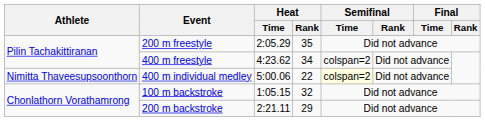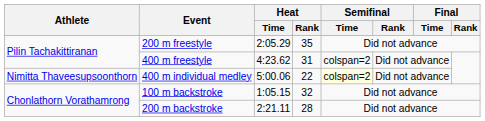(307, 60) 34 -> (307, 60) 31
(307, 109) 29 -> (307, 109) 28
